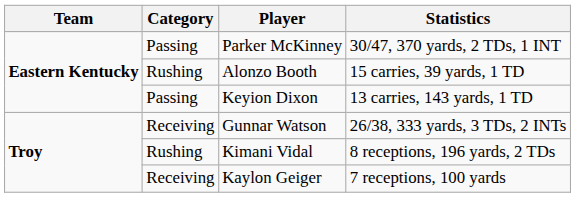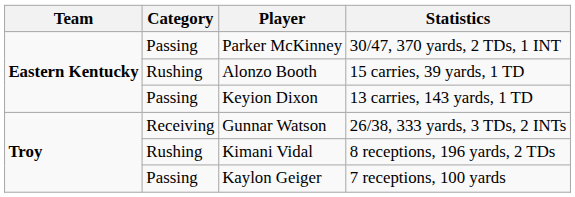(180, 178) Receiving -> (172, 178) Passing
